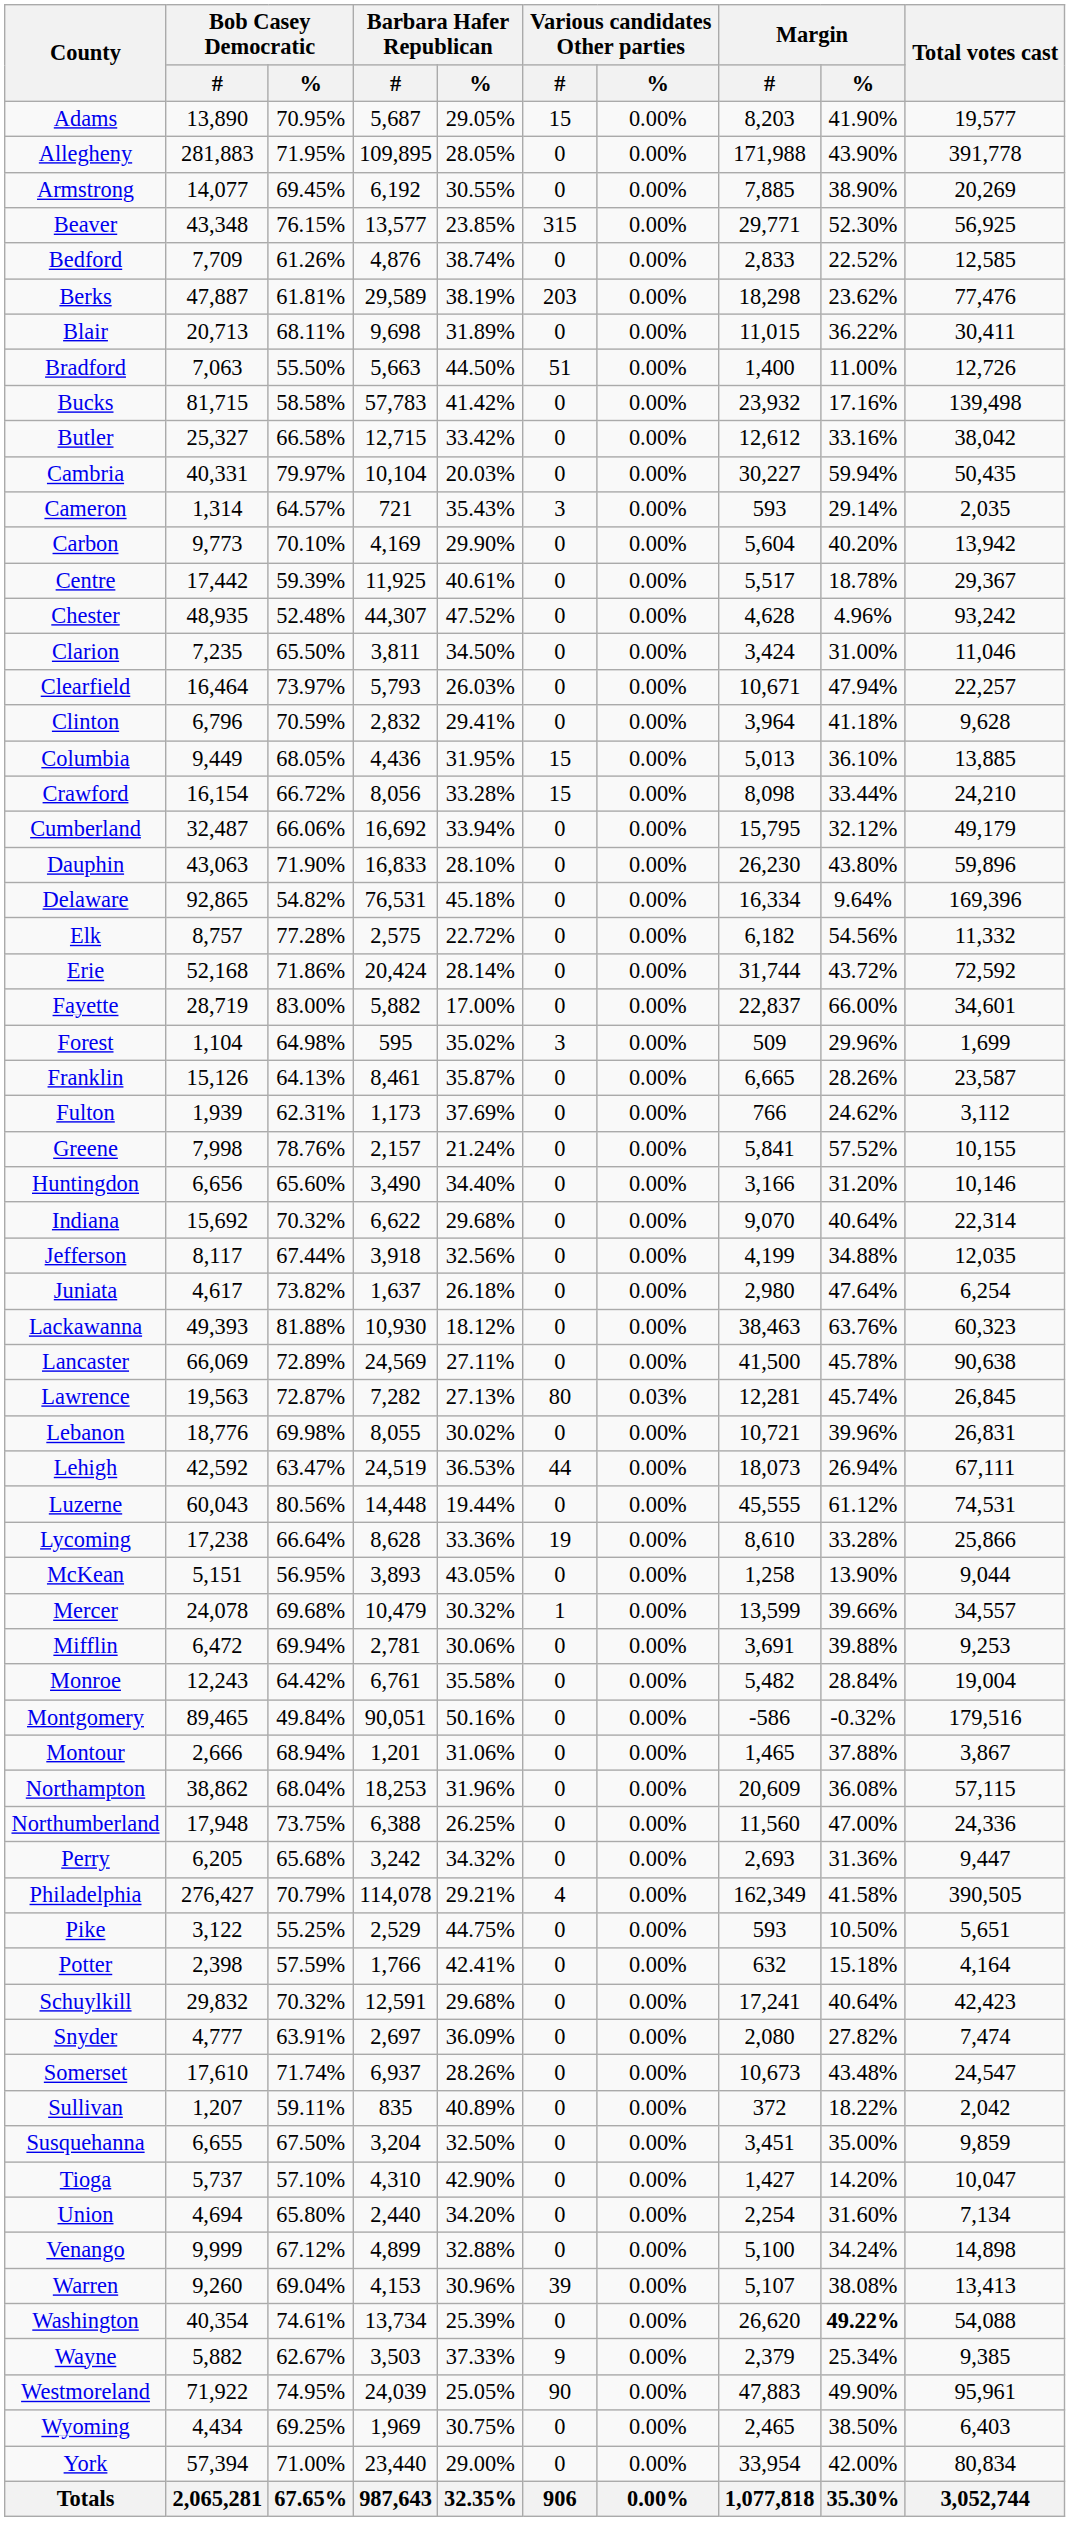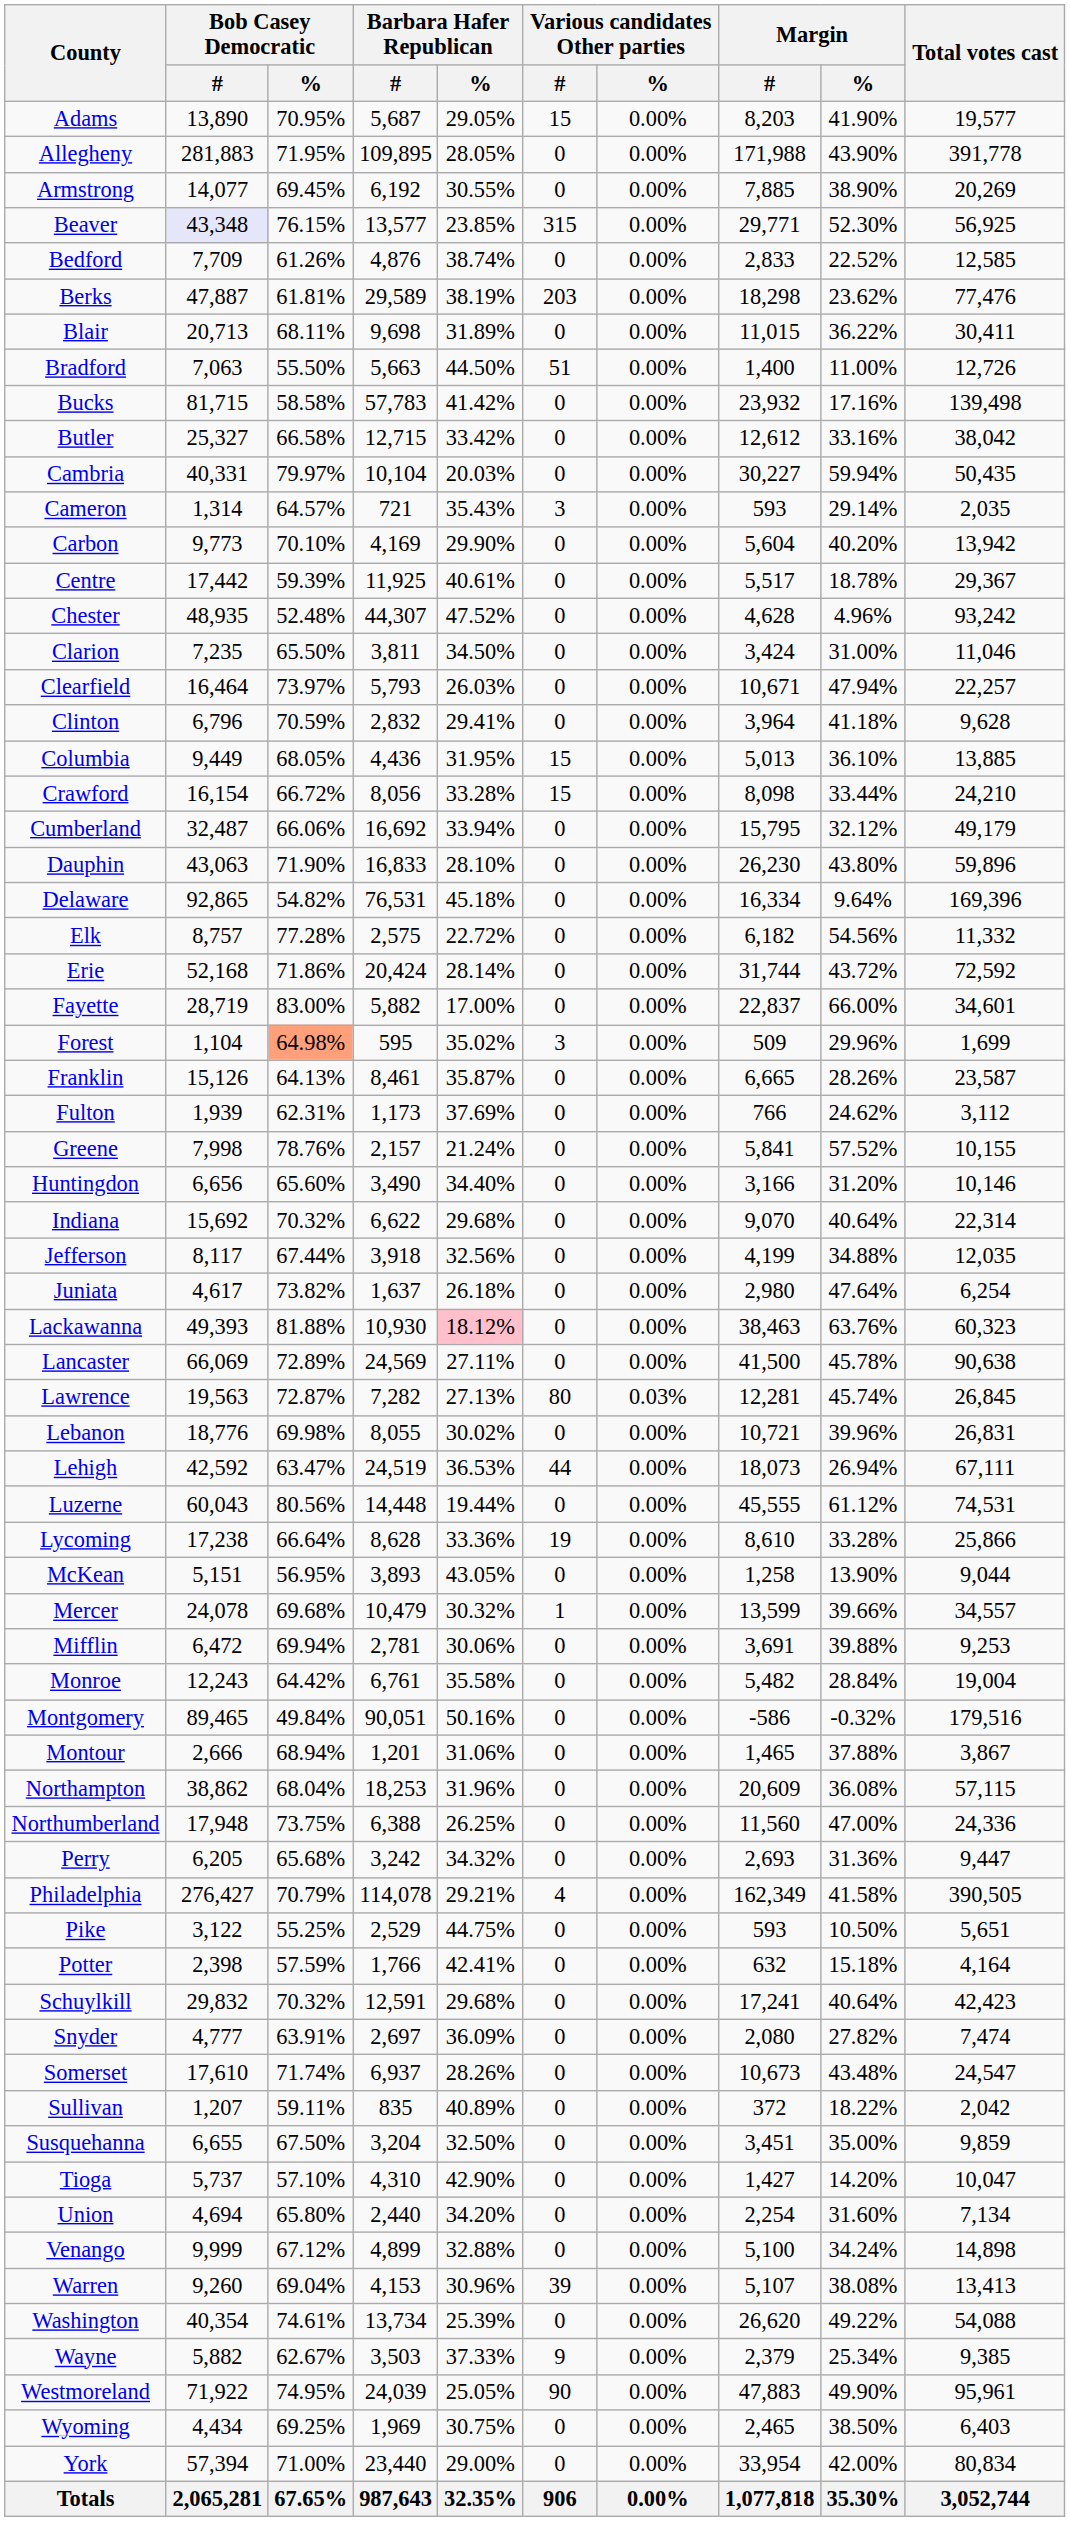(217, 225) no background -> (217, 225) lavender background
(311, 1042) no background -> (311, 1042) lightsalmon background
(480, 1326) no background -> (480, 1326) pink background
(863, 2321) bold -> (863, 2321) normal
